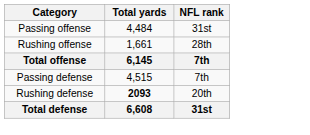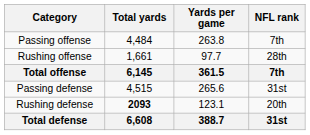+ column: (211, 18)
(202, 28) 31st -> (277, 40) 7th
(202, 77) 7th -> (277, 89) 31st
